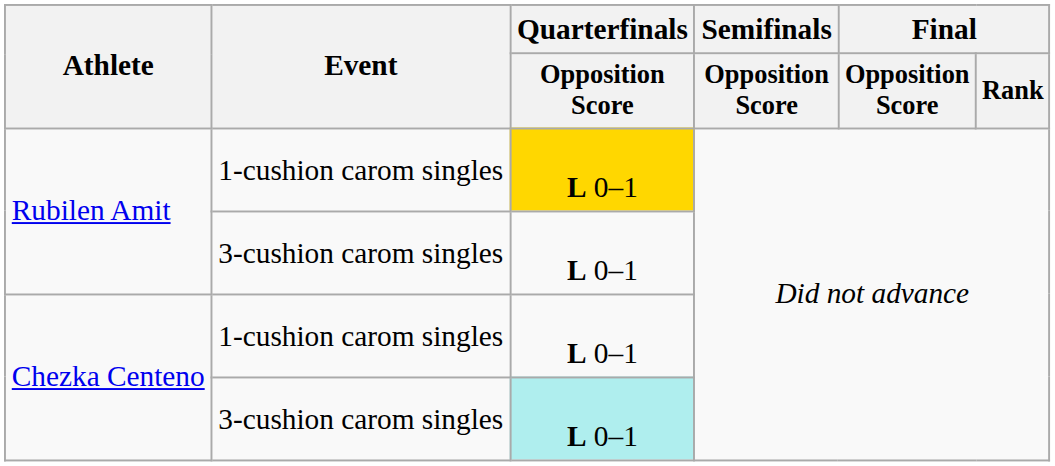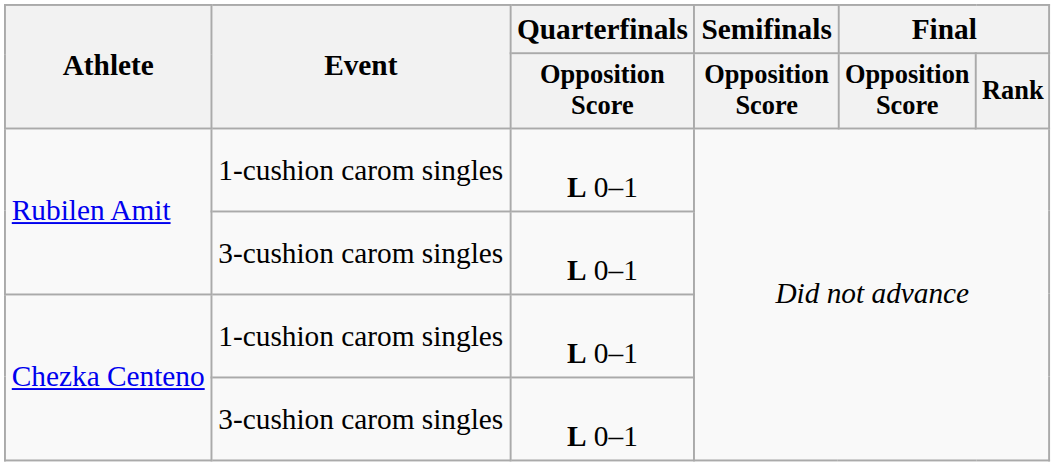(602, 186) gold background -> (602, 186) no background
(602, 435) paleturquoise background -> (602, 435) no background
